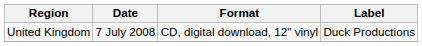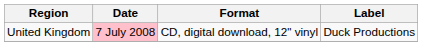(125, 32) no background -> (125, 32) pink background
